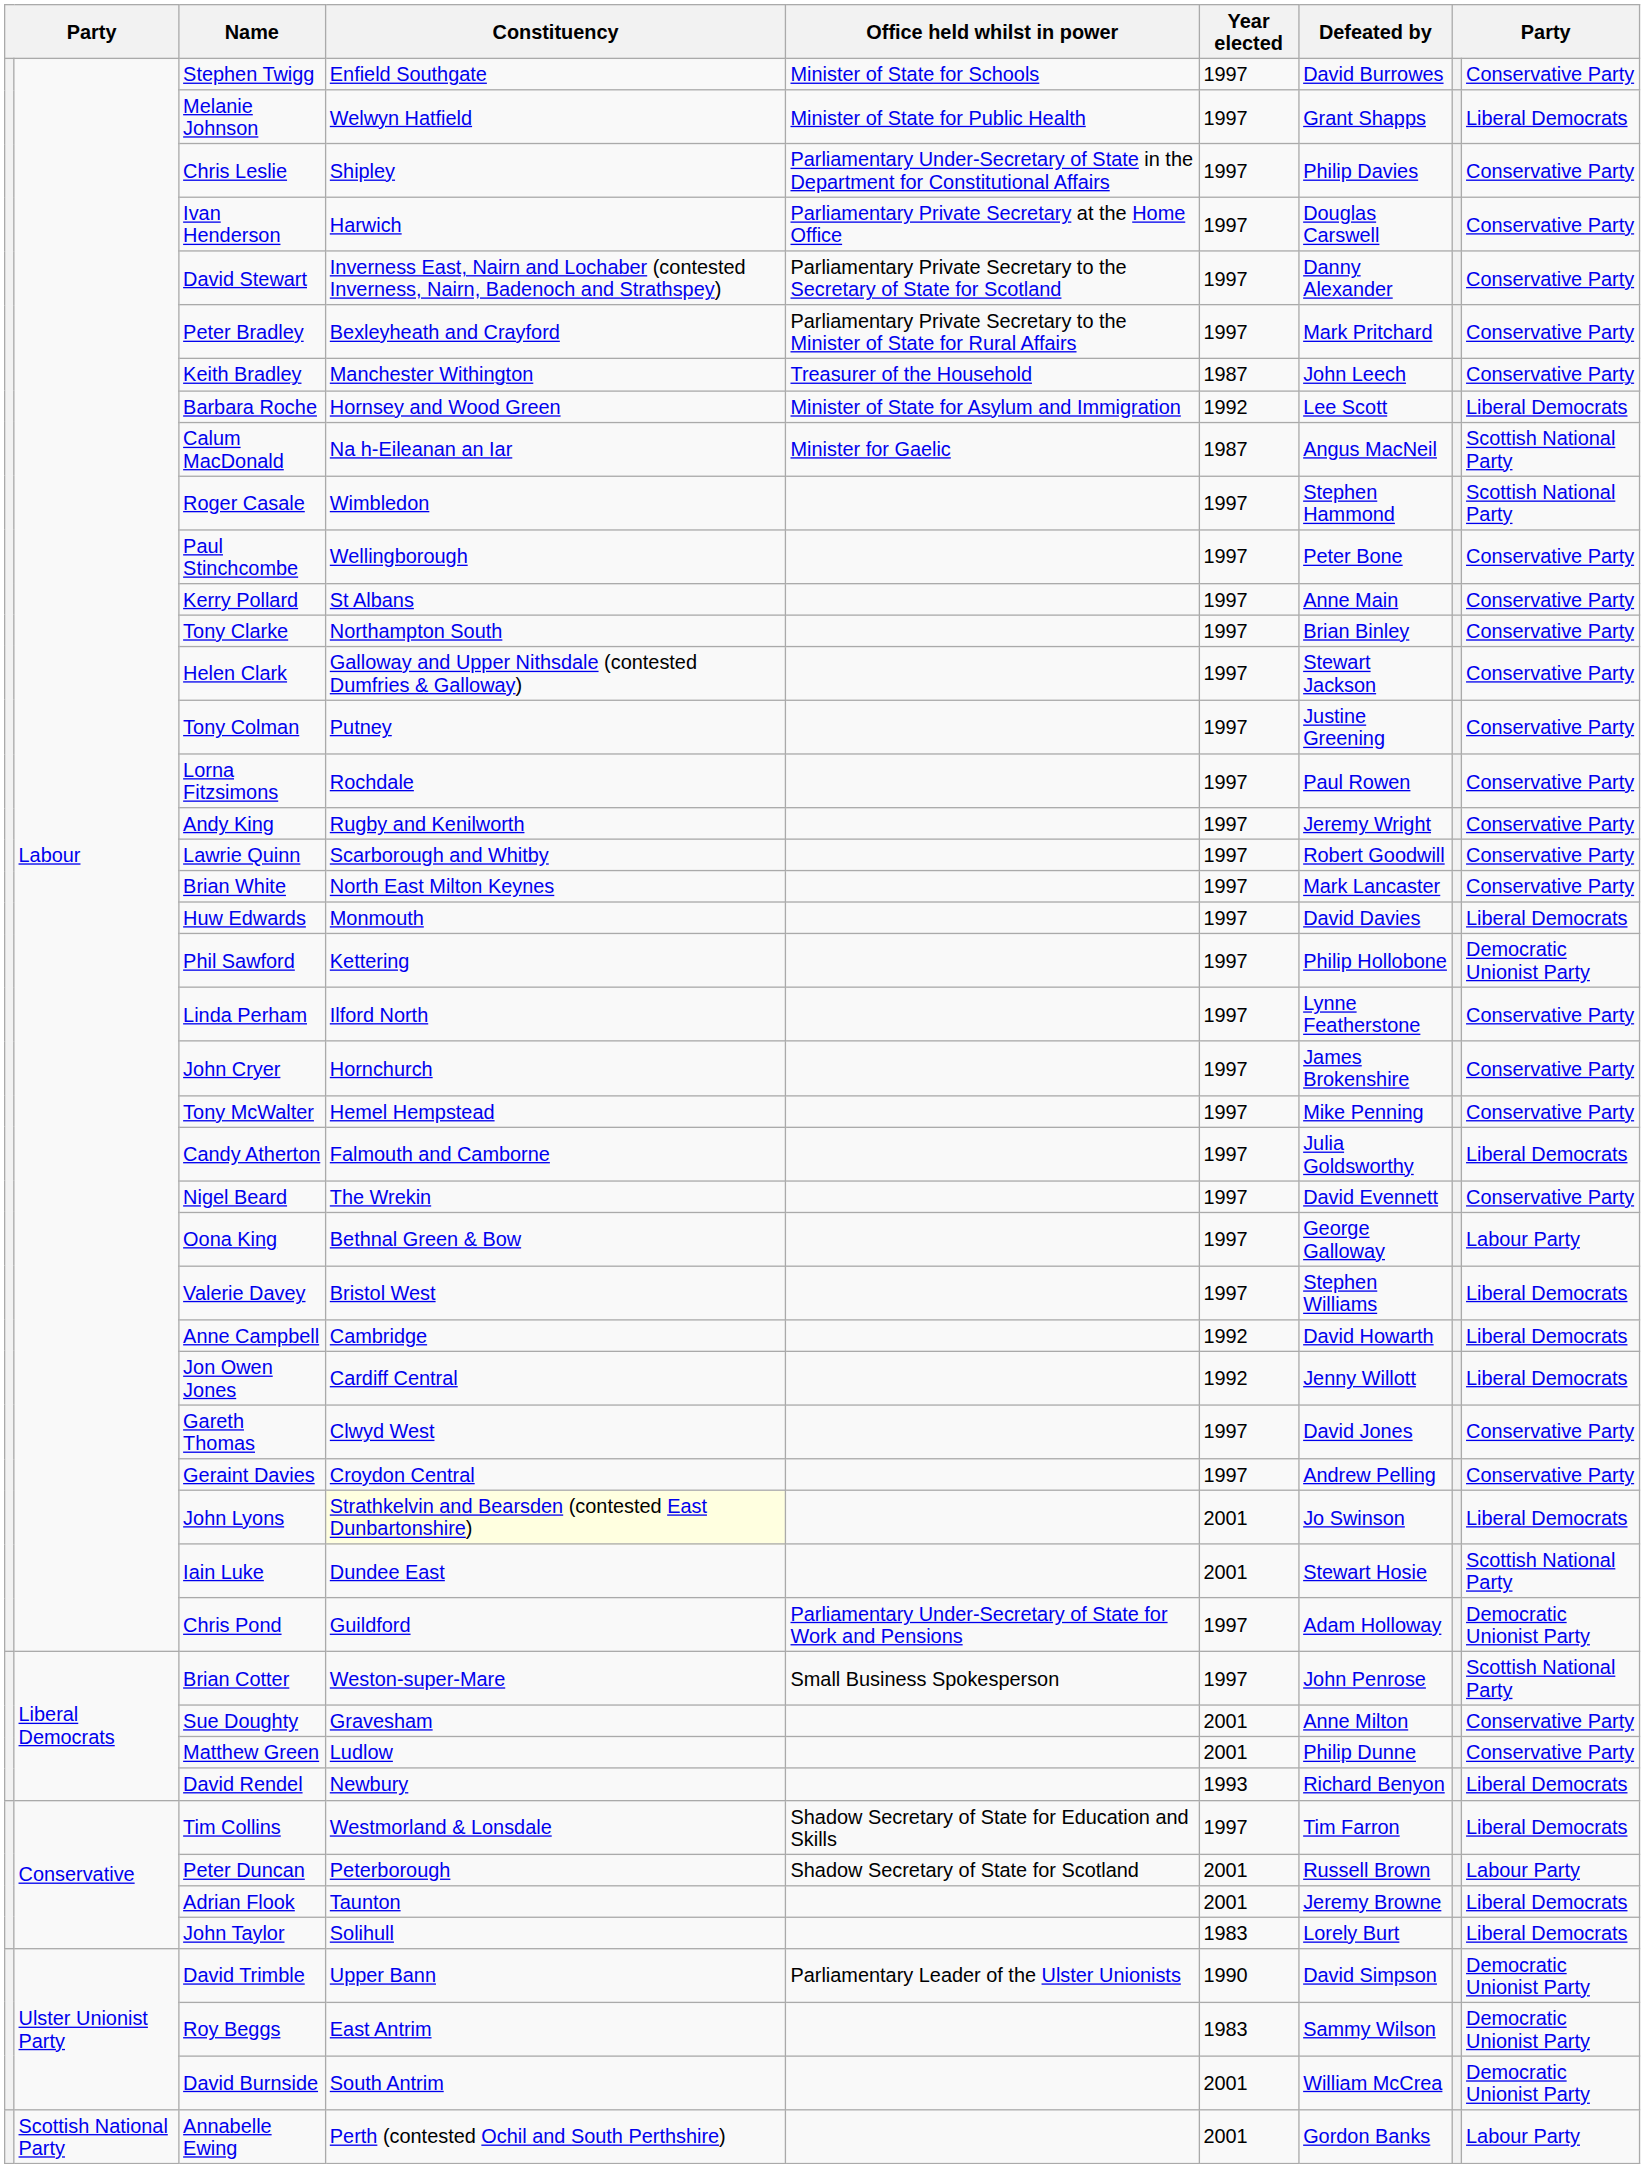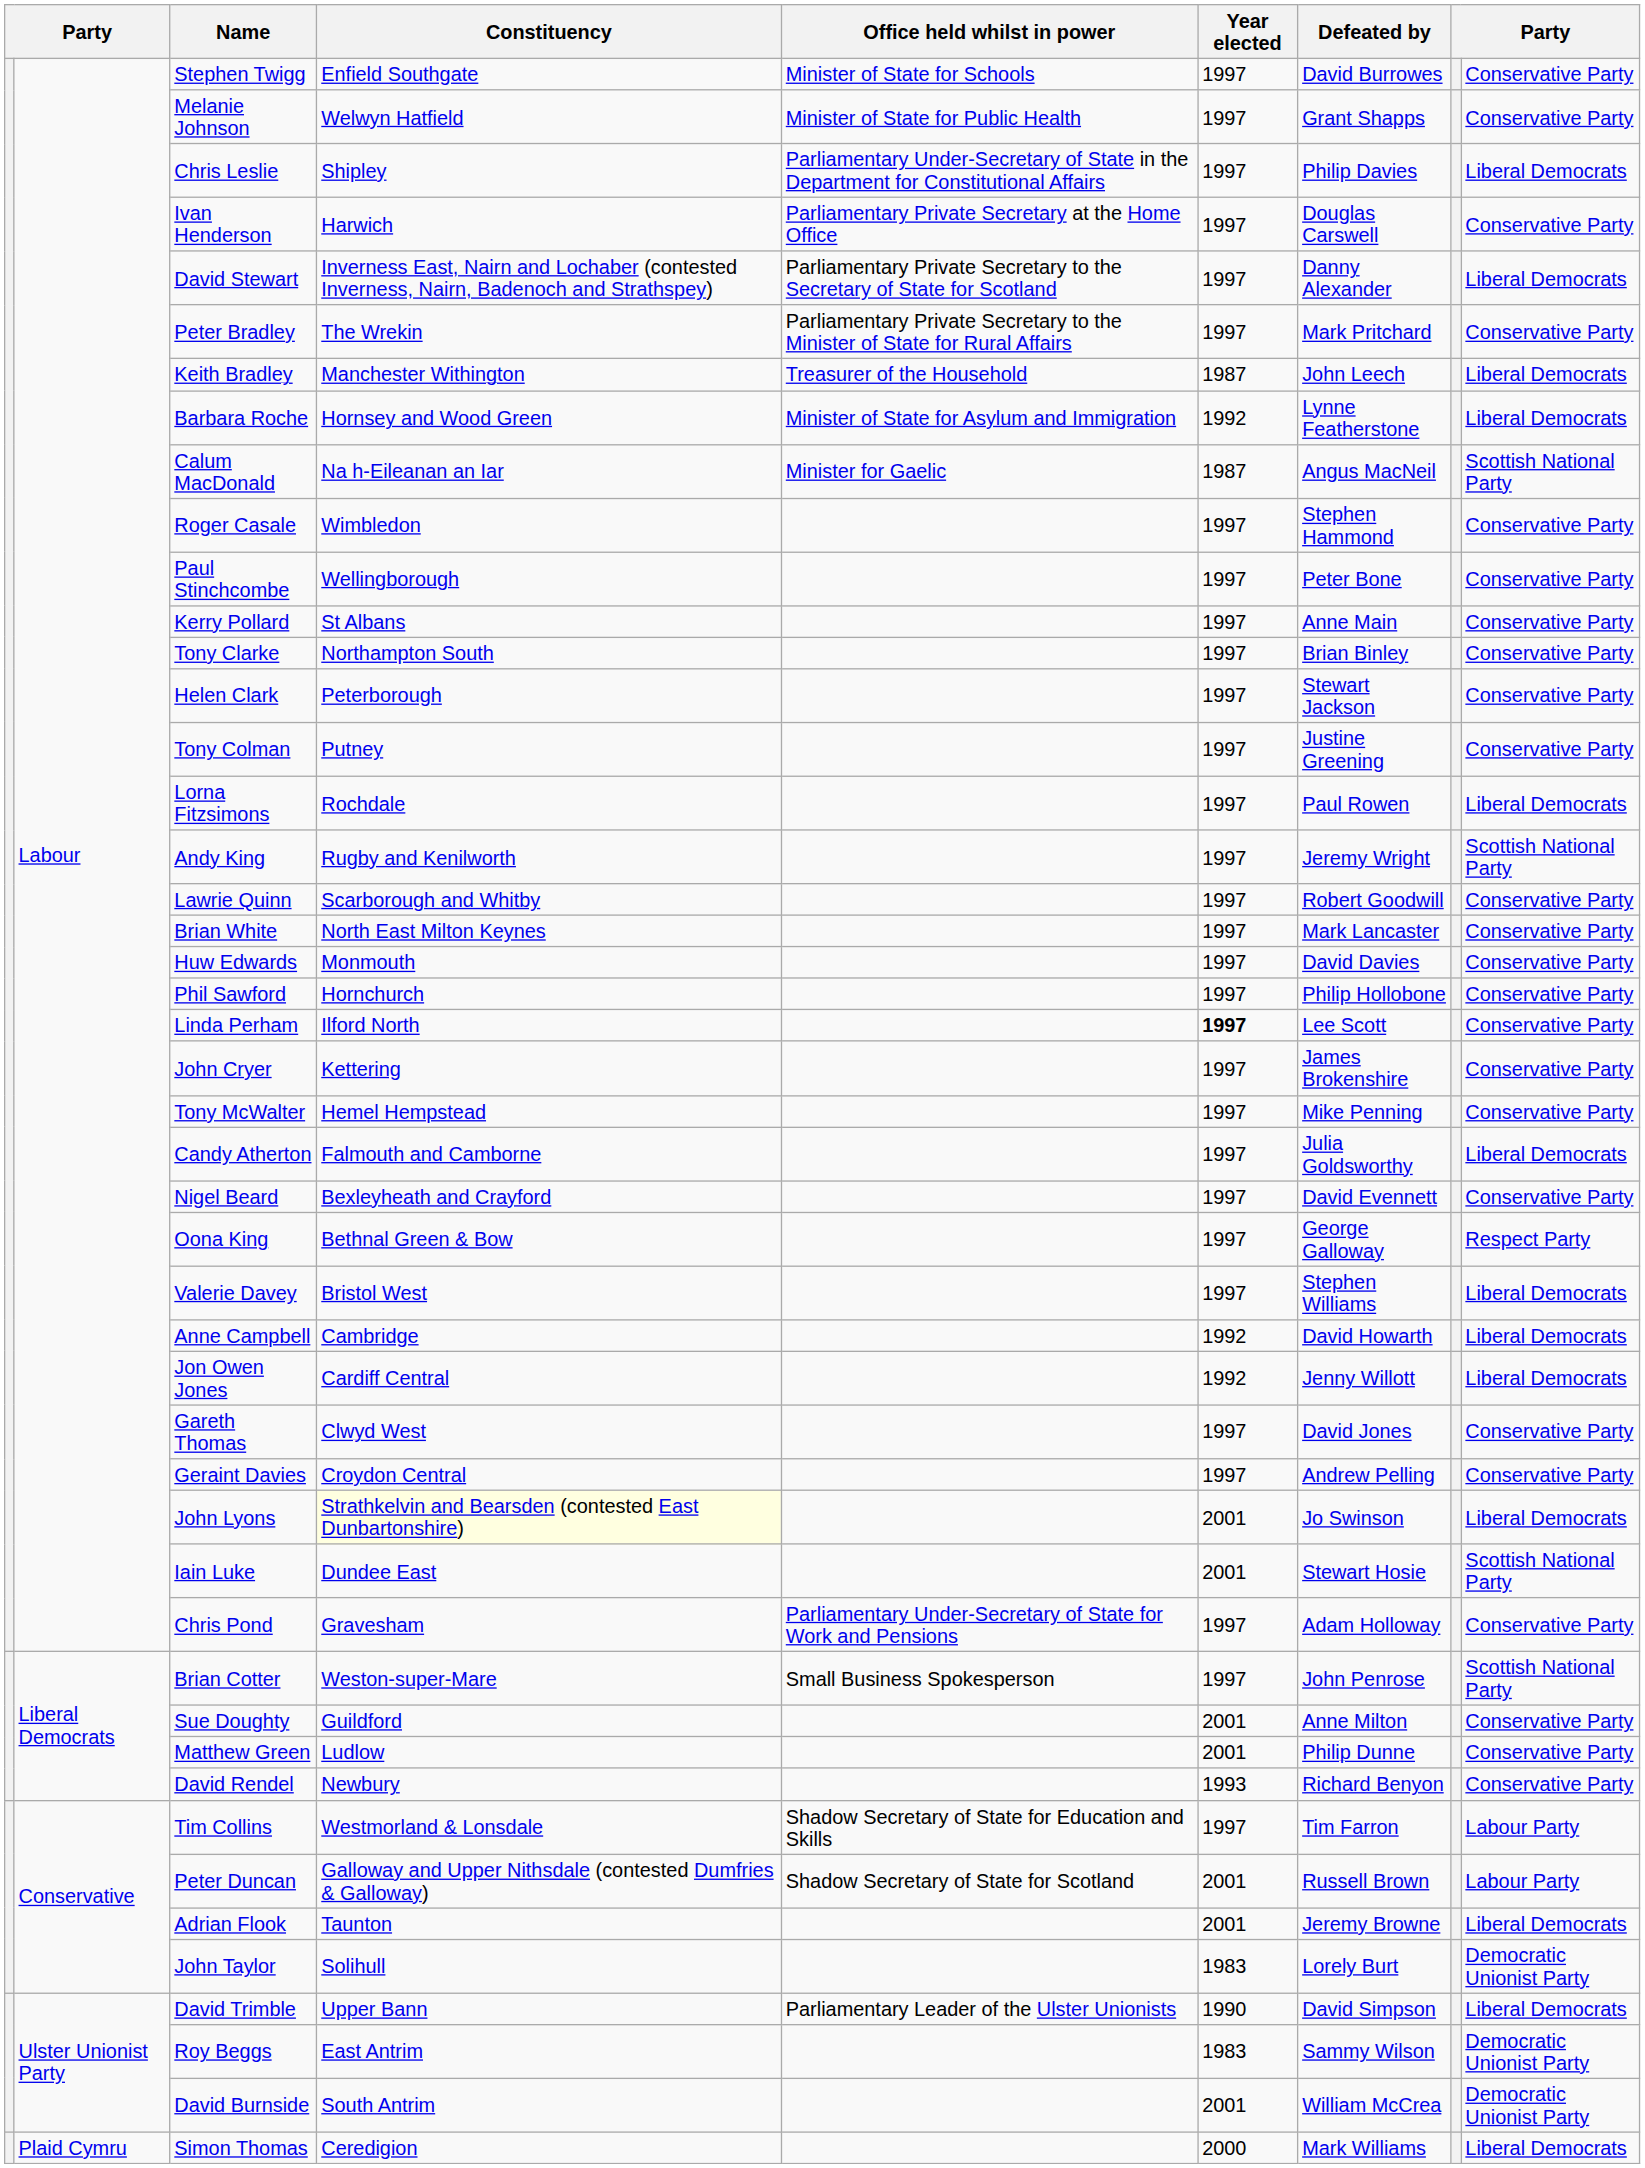(1547, 117) Liberal Democrats -> (1549, 117) Conservative Party
(1550, 171) Conservative Party -> (1546, 171) Liberal Democrats
(1550, 278) Conservative Party -> (1546, 278) Liberal Democrats
(445, 332) Bexleyheath and Crayford -> (372, 332) The Wrekin
(1550, 375) Conservative Party -> (1546, 375) Liberal Democrats
(1345, 406) Lee Scott -> (1361, 418) Lynne Featherstone
(1541, 503) Scottish National Party -> (1549, 525) Conservative Party
(513, 673) Galloway and Upper Nithsdale (contested Dumfries & Galloway) -> (382, 696) Peterborough
(1550, 781) Conservative Party -> (1546, 803) Liberal Democrats
(1550, 824) Conservative Party -> (1540, 857) Scottish National Party
(1547, 918) Liberal Democrats -> (1549, 963) Conservative Party
(370, 961) Kettering -> (373, 994) Hornchurch
(1528, 961) Democratic Unionist Party -> (1549, 994) Conservative Party
(1226, 1015) normal -> (1224, 1026) bold
(1362, 1015) Lynne Featherstone -> (1344, 1026) Lee Scott
(381, 1069) Hornchurch -> (361, 1069) Kettering
(380, 1196) The Wrekin -> (436, 1196) Bexleyheath and Crayford
(1523, 1239) Labour Party -> (1528, 1239) Respect Party
(370, 1625) Guildford -> (373, 1625) Gravesham
(1528, 1625) Democratic Unionist Party -> (1549, 1625) Conservative Party
(381, 1721) Gravesham -> (362, 1721) Guildford
(1547, 1784) Liberal Democrats -> (1549, 1784) Conservative Party
(1547, 1827) Liberal Democrats -> (1522, 1827) Labour Party
(390, 1870) Peterborough -> (547, 1881) Galloway and Upper Nithsdale (contested Dumfries & Galloway)
(1547, 1933) Liberal Democrats -> (1527, 1966) Democratic Unionist Party
(1528, 1975) Democratic Unionist Party -> (1546, 2009) Liberal Democrats
+ row: (241, 2148)
- row: (227, 2137)
